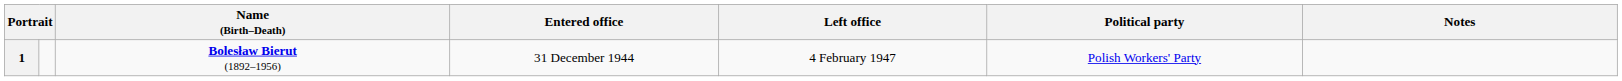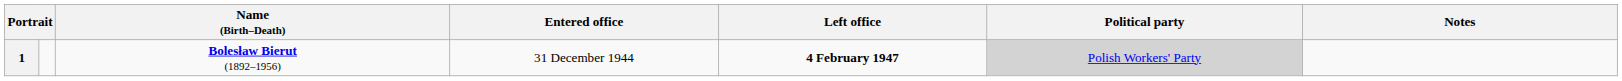(853, 57) normal -> (853, 57) bold
(1144, 57) no background -> (1145, 57) lightgrey background
